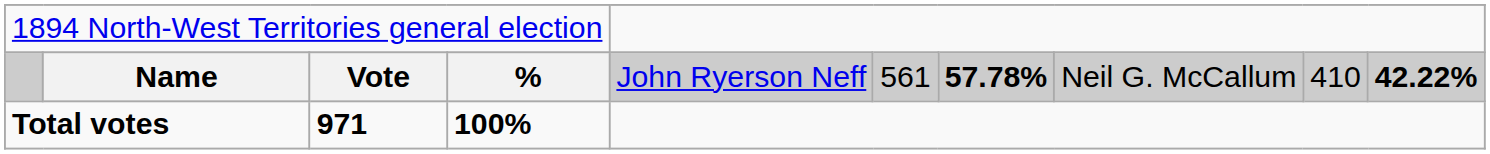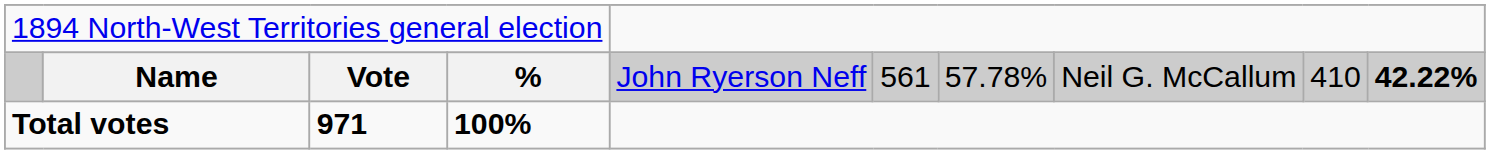(996, 76) bold -> (996, 76) normal
